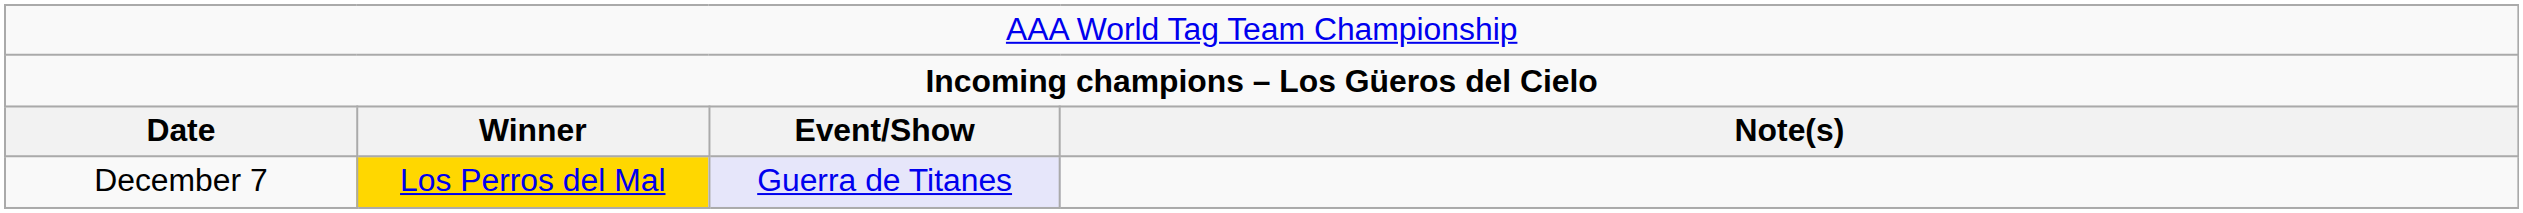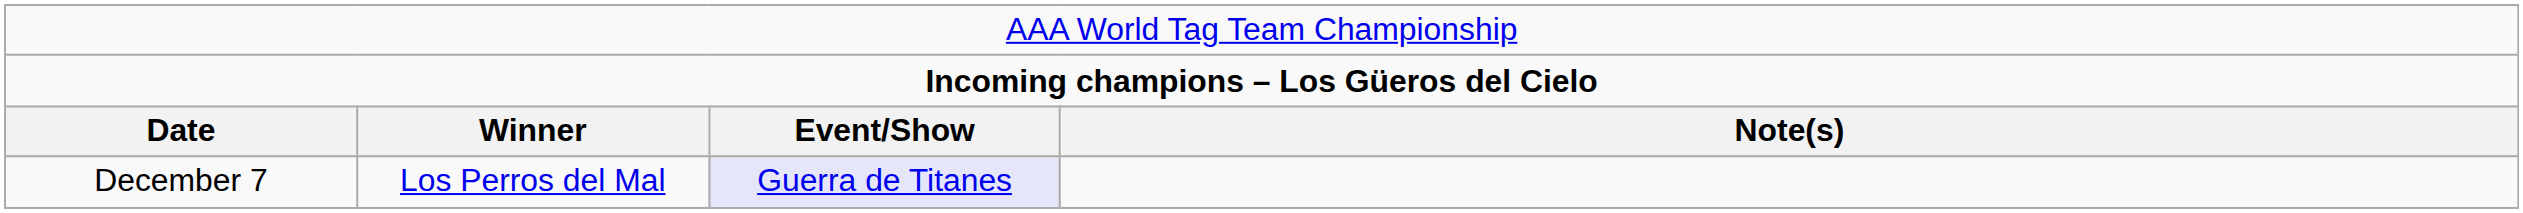(533, 181) gold background -> (533, 181) no background
